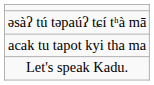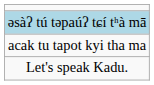(77, 22) no background -> (77, 22) lightblue background
